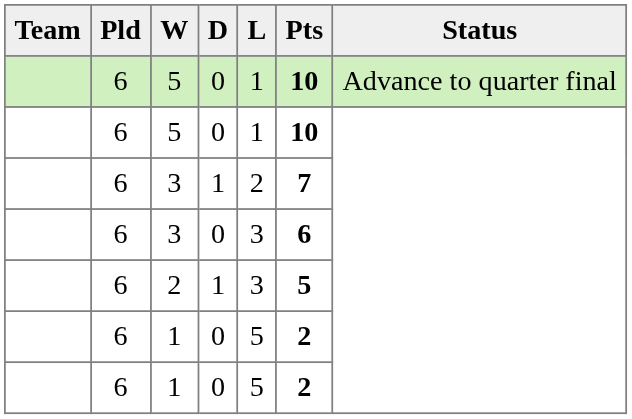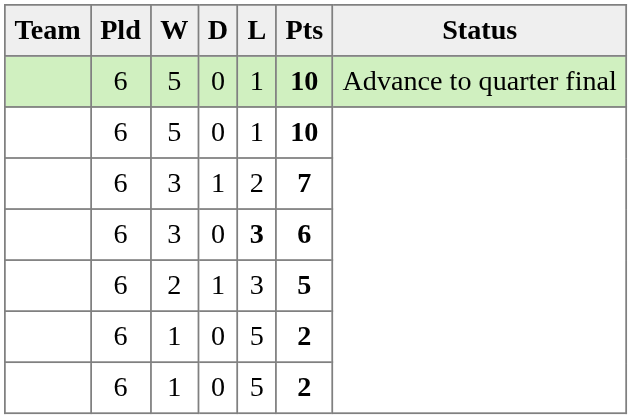(257, 234) normal -> (257, 234) bold
